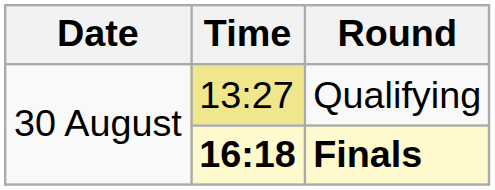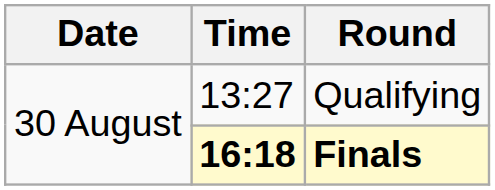(247, 94) khaki background -> (247, 94) no background
